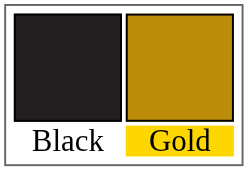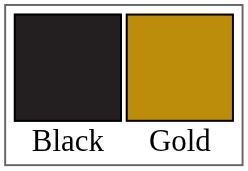(180, 140) gold background -> (180, 140) no background
